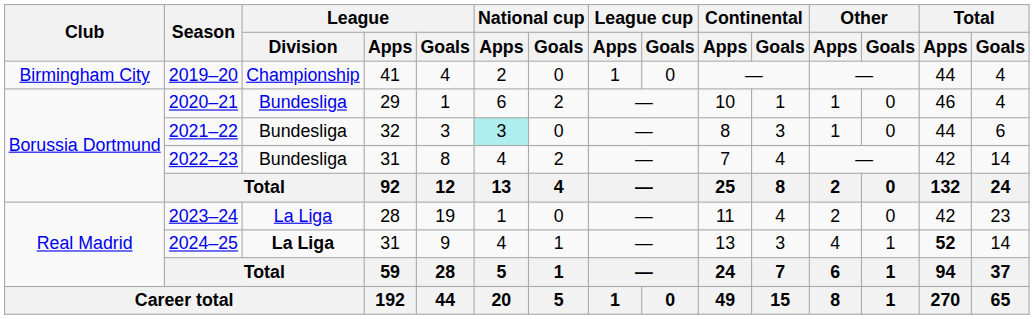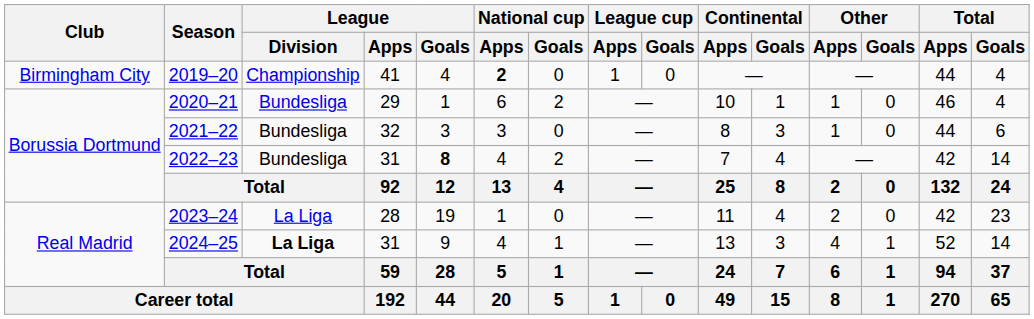(501, 74) normal -> (501, 74) bold
(501, 131) paleturquoise background -> (501, 131) no background
(445, 159) normal -> (445, 159) bold
(945, 243) bold -> (945, 243) normal
